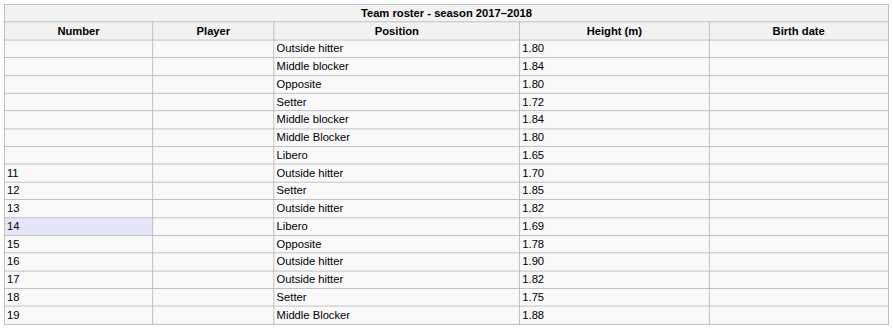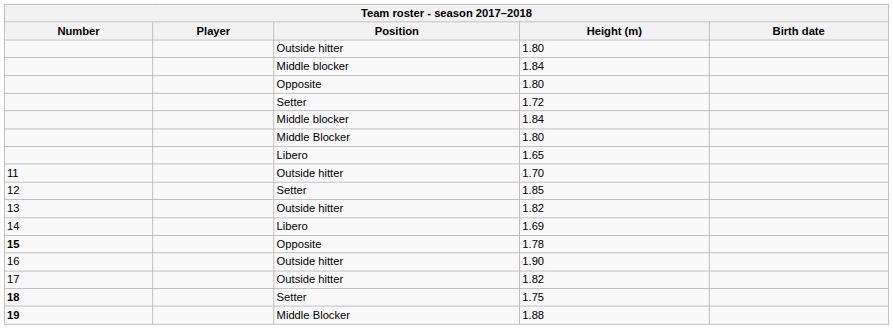(13, 226) lavender background -> (13, 226) no background
(13, 244) normal -> (13, 244) bold
(13, 297) normal -> (13, 297) bold
(13, 315) normal -> (13, 315) bold
